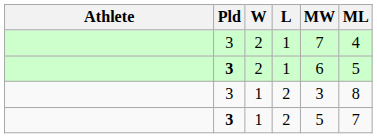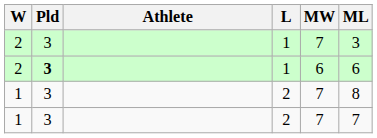columns swapped: (109, 17) <-> (259, 17)
(356, 42) 4 -> (356, 42) 3
(356, 68) 5 -> (356, 68) 6
(319, 94) 3 -> (319, 94) 7
(229, 119) bold -> (48, 119) normal
(319, 119) 5 -> (319, 119) 7
